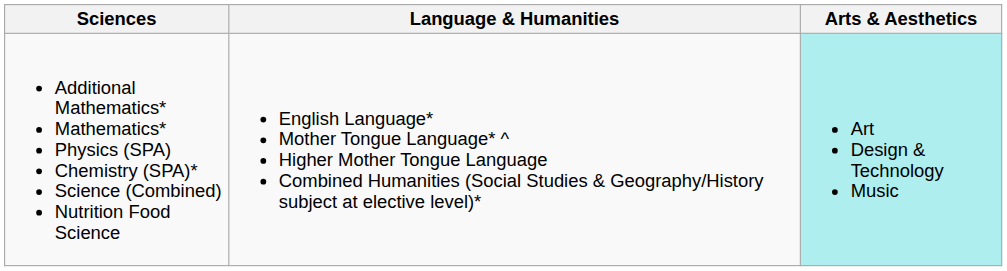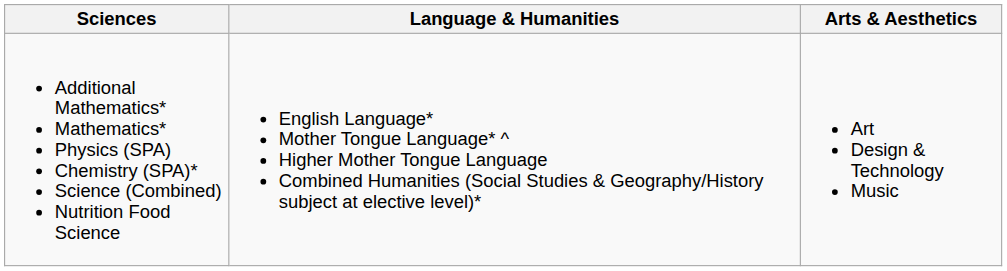(901, 160) paleturquoise background -> (901, 160) no background
